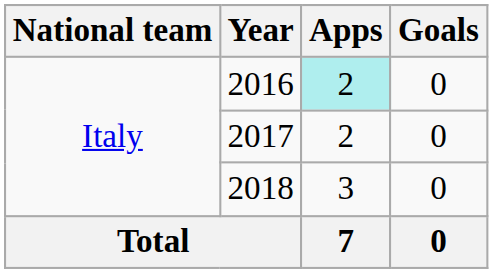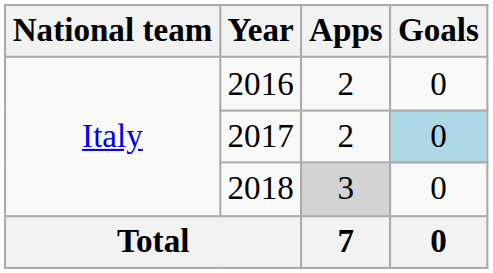(346, 83) paleturquoise background -> (346, 83) no background
(438, 135) no background -> (438, 135) lightblue background
(346, 188) no background -> (346, 188) lightgrey background
